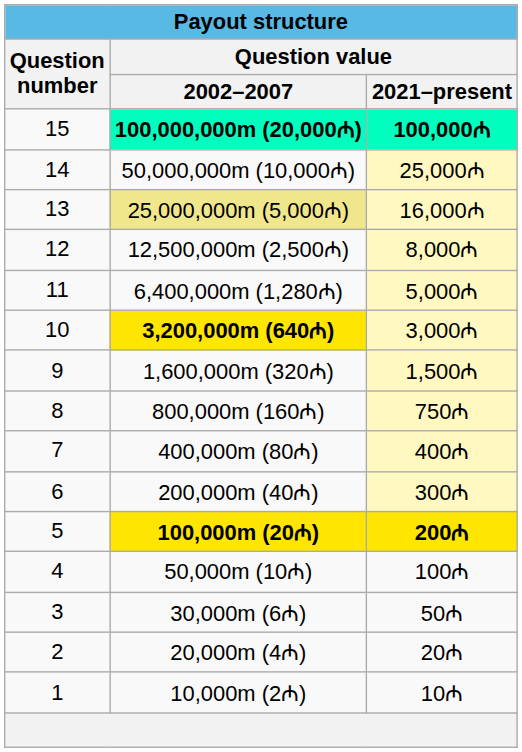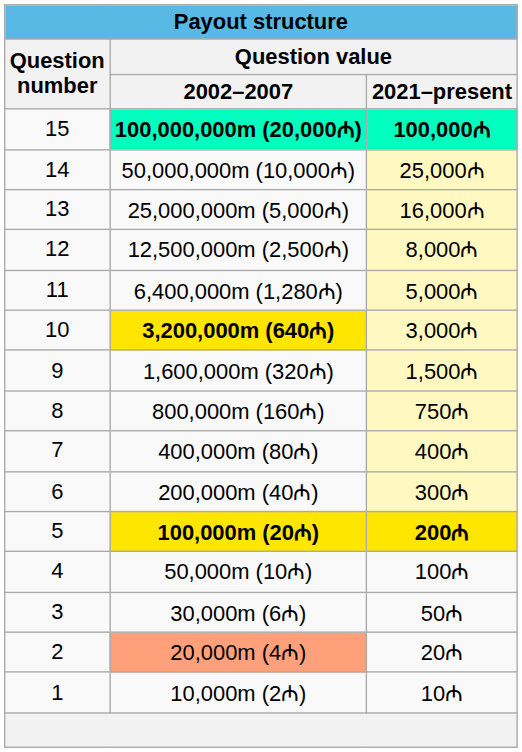(238, 210) khaki background -> (238, 210) no background
(238, 653) no background -> (238, 653) lightsalmon background
